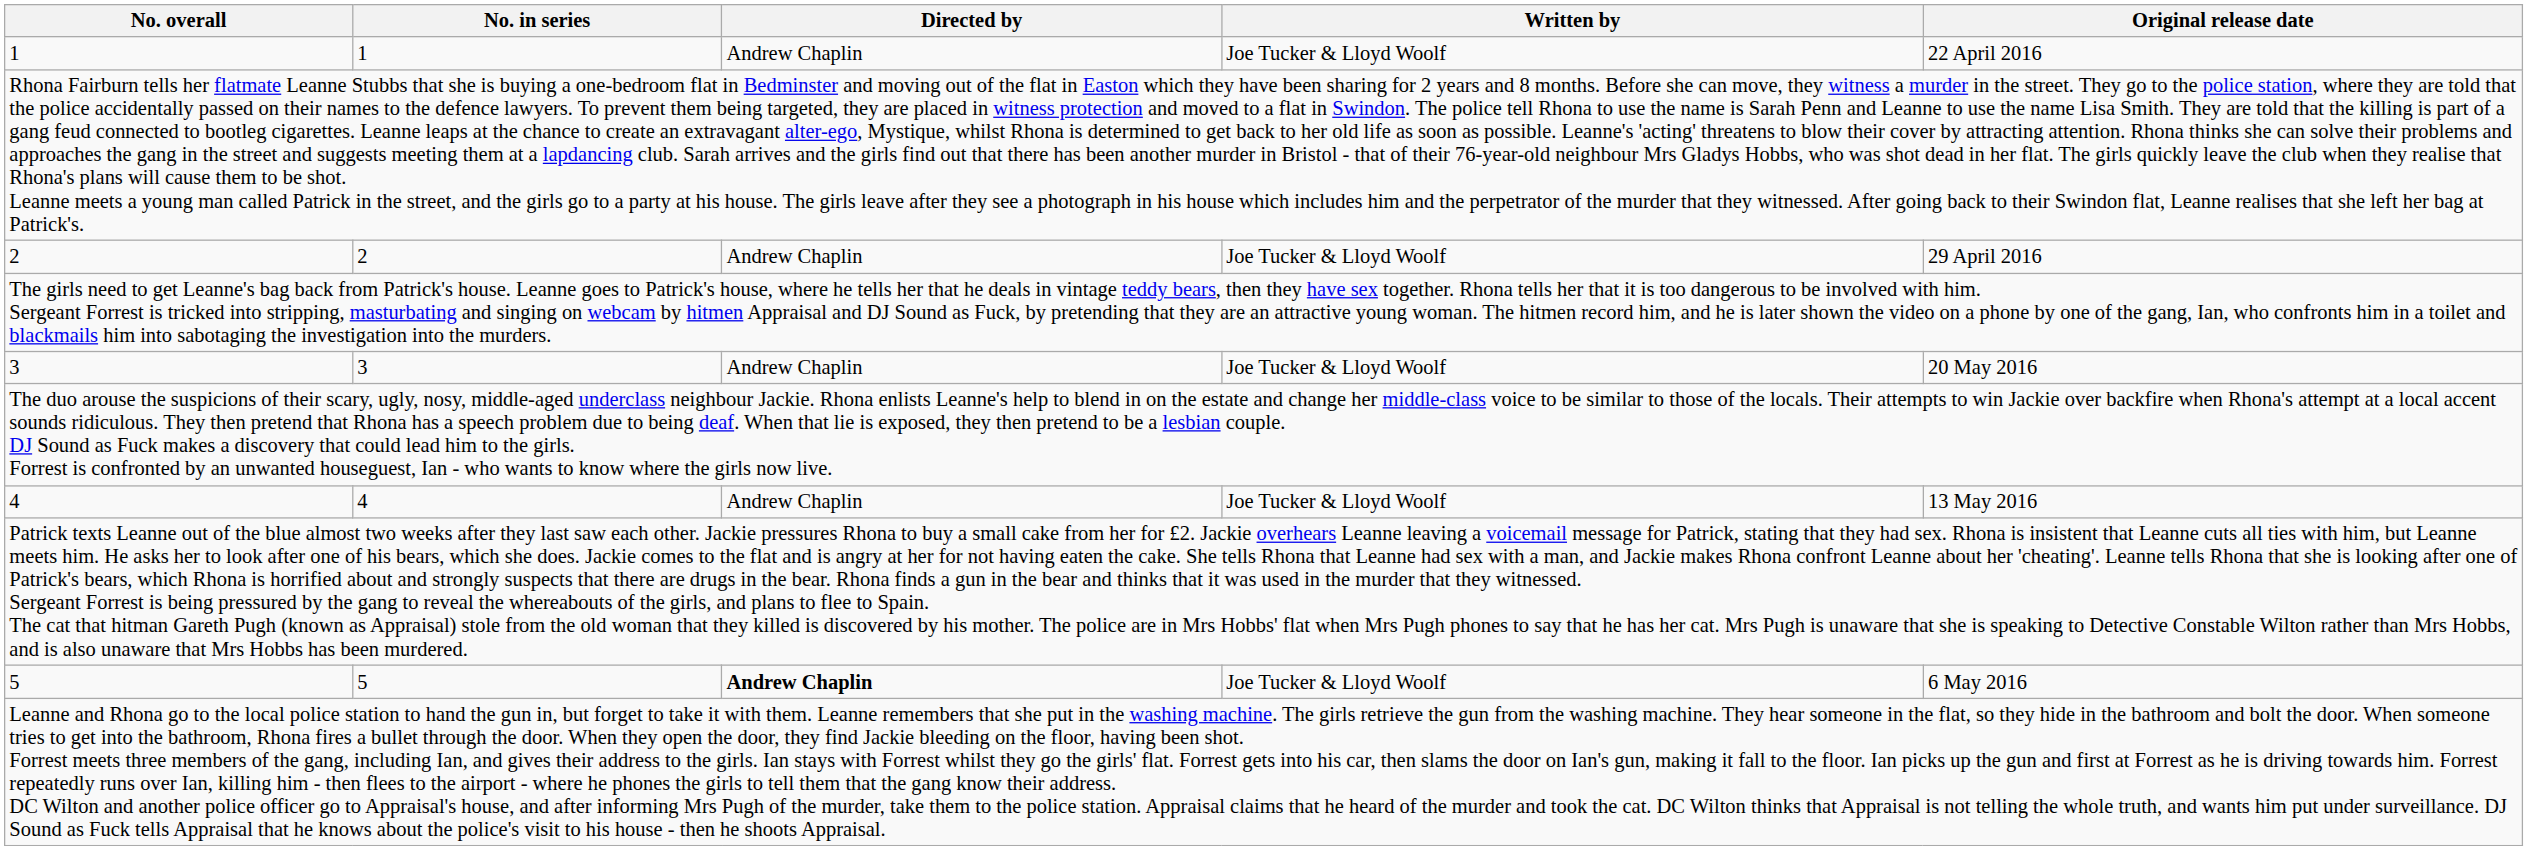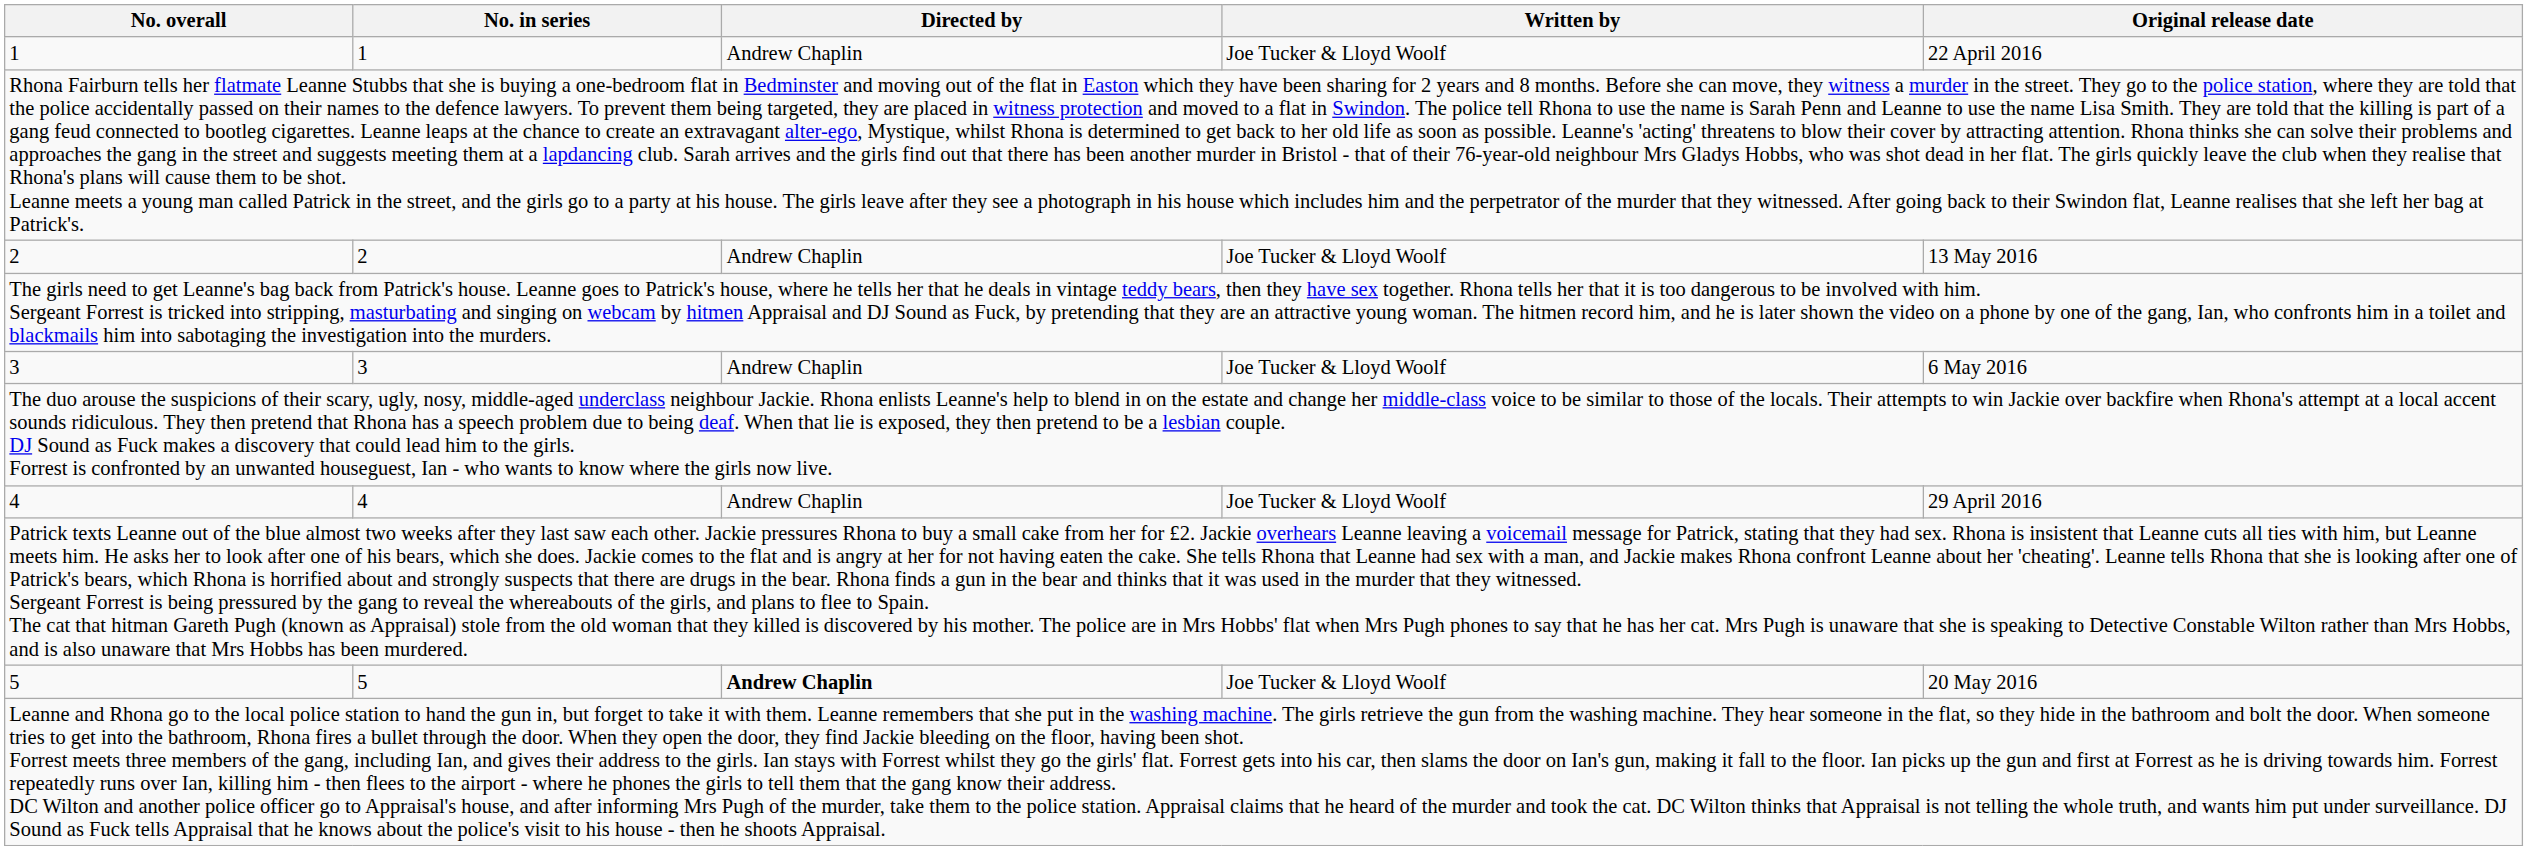(1985, 256) 29 April 2016 -> (1983, 256) 13 May 2016
(1983, 367) 20 May 2016 -> (1978, 367) 6 May 2016
(1983, 501) 13 May 2016 -> (1985, 501) 29 April 2016
(1978, 681) 6 May 2016 -> (1983, 681) 20 May 2016
